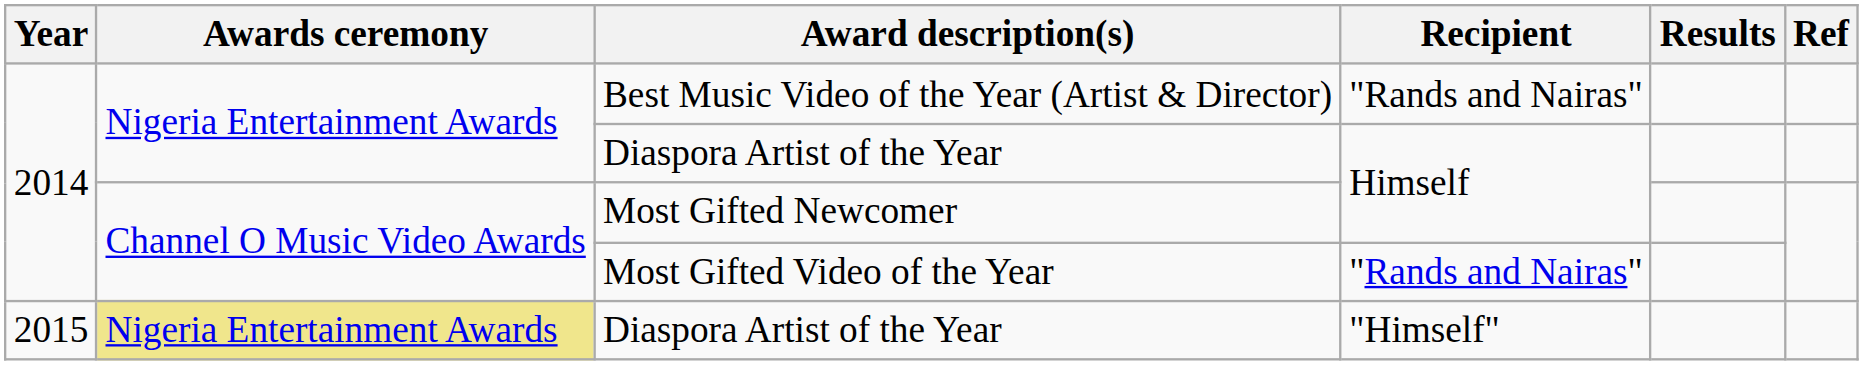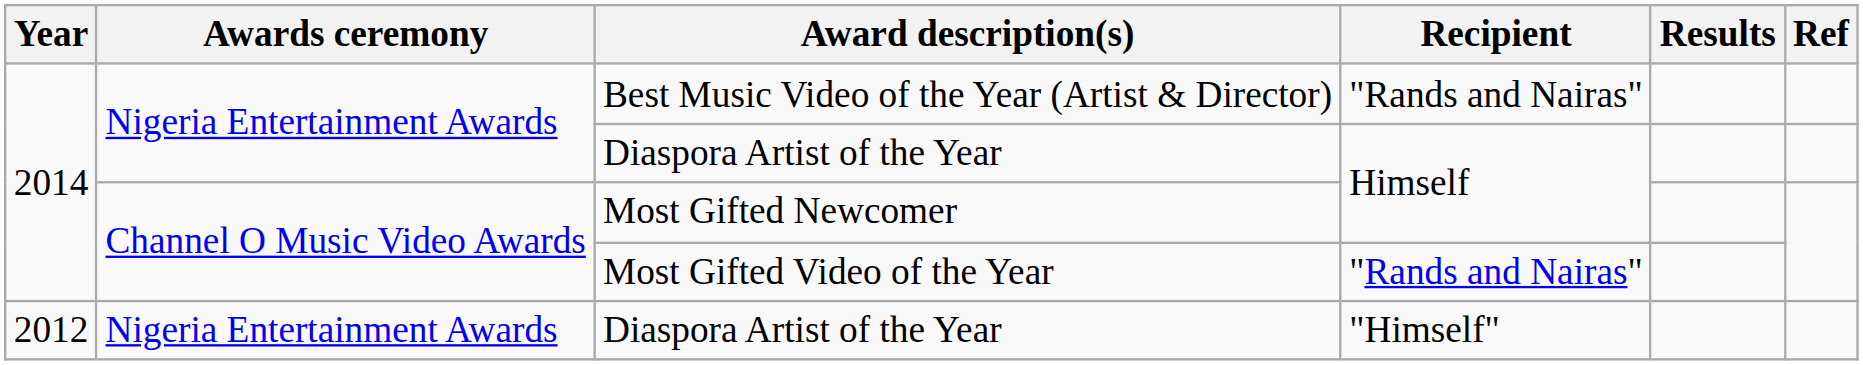(51, 329) 2015 -> (51, 329) 2012
(332, 329) khaki background -> (332, 329) no background
